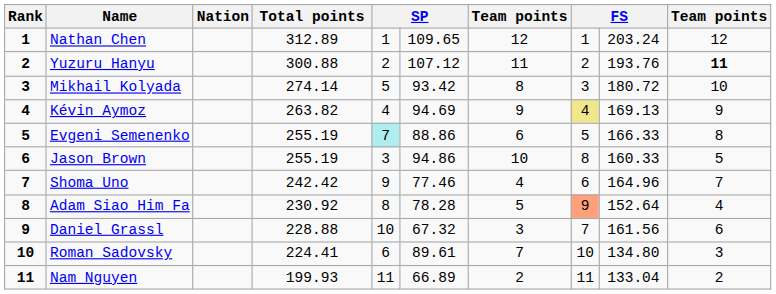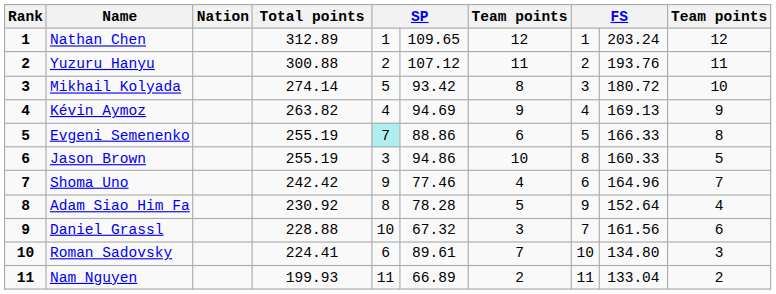(719, 64) bold -> (719, 64) normal
(585, 111) khaki background -> (585, 111) no background
(585, 206) lightsalmon background -> (585, 206) no background
